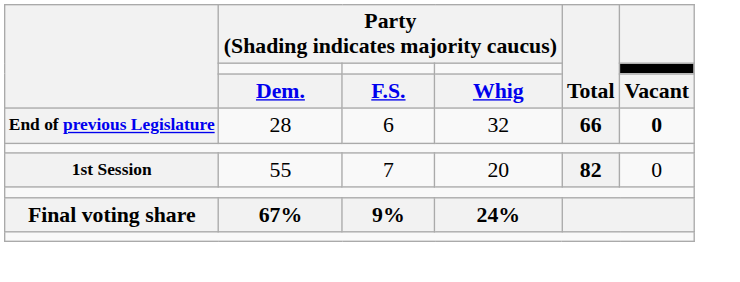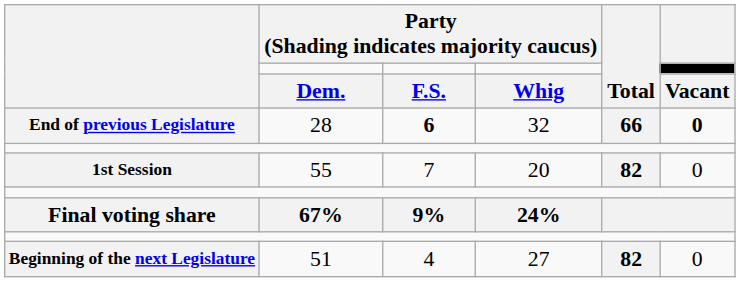(388, 125) normal -> (429, 125) bold
+ row: (132, 258)
